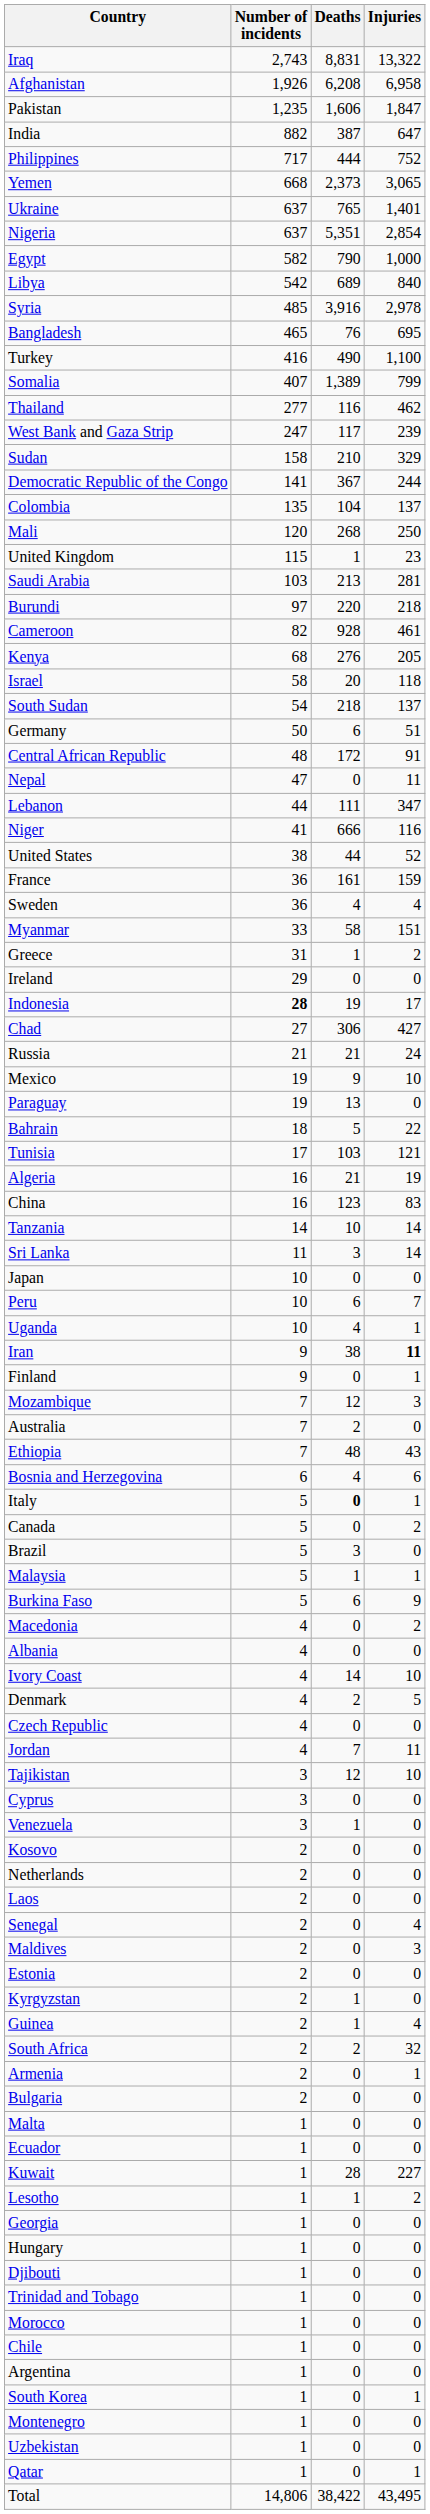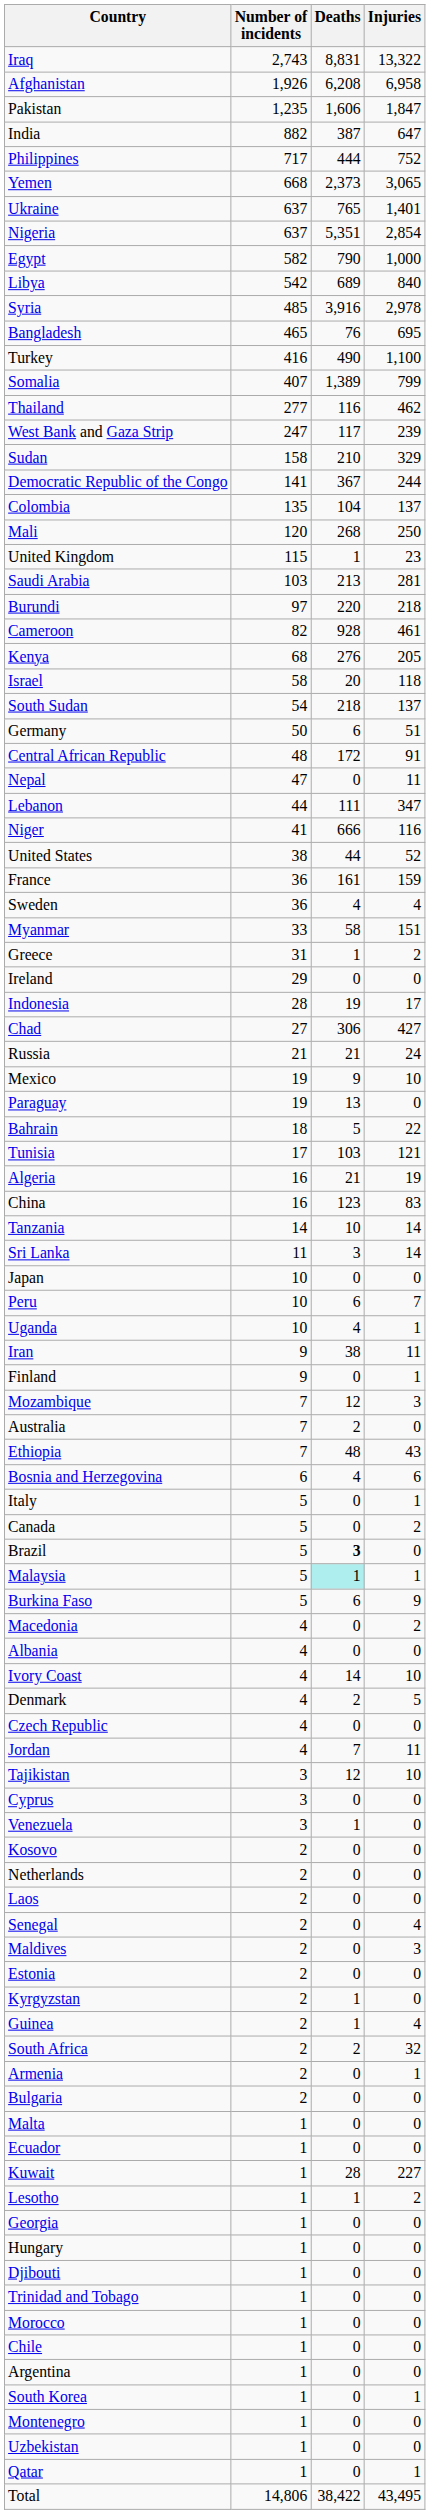(299, 1004) bold -> (299, 1004) normal
(414, 1352) bold -> (413, 1352) normal
(357, 1501) bold -> (357, 1501) normal
(357, 1551) normal -> (357, 1551) bold
(357, 1576) no background -> (357, 1576) paleturquoise background
